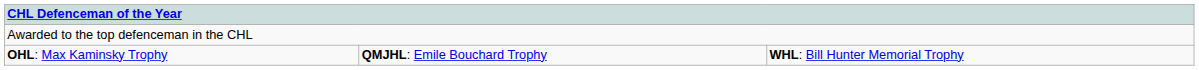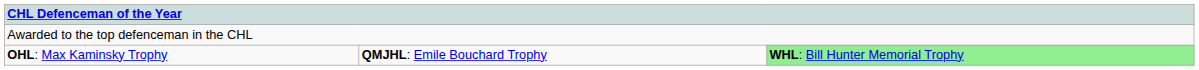(867, 55) no background -> (867, 55) lightgreen background
